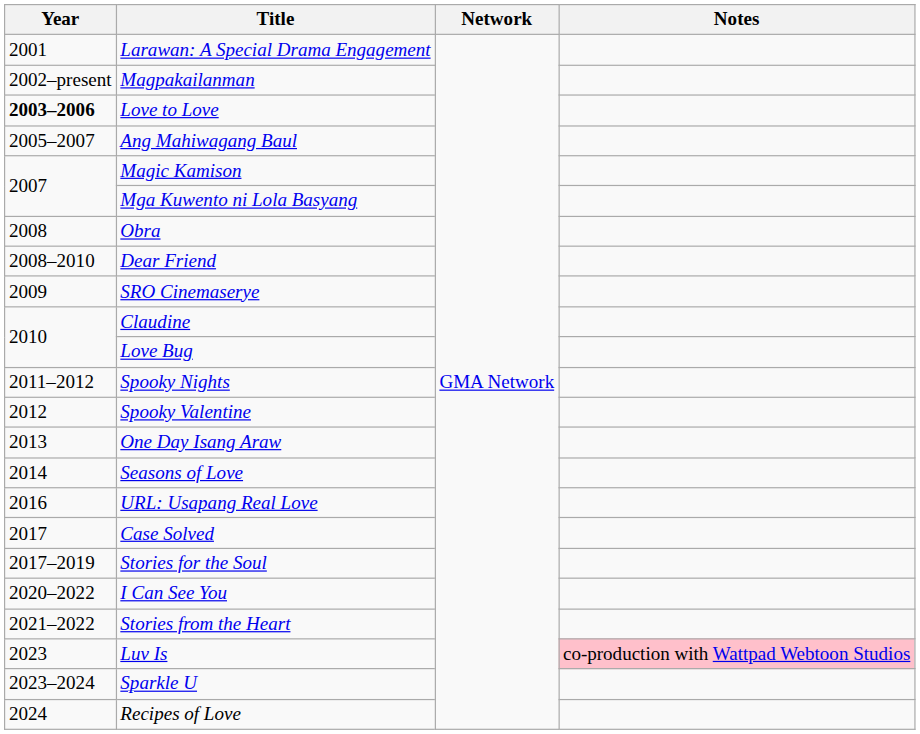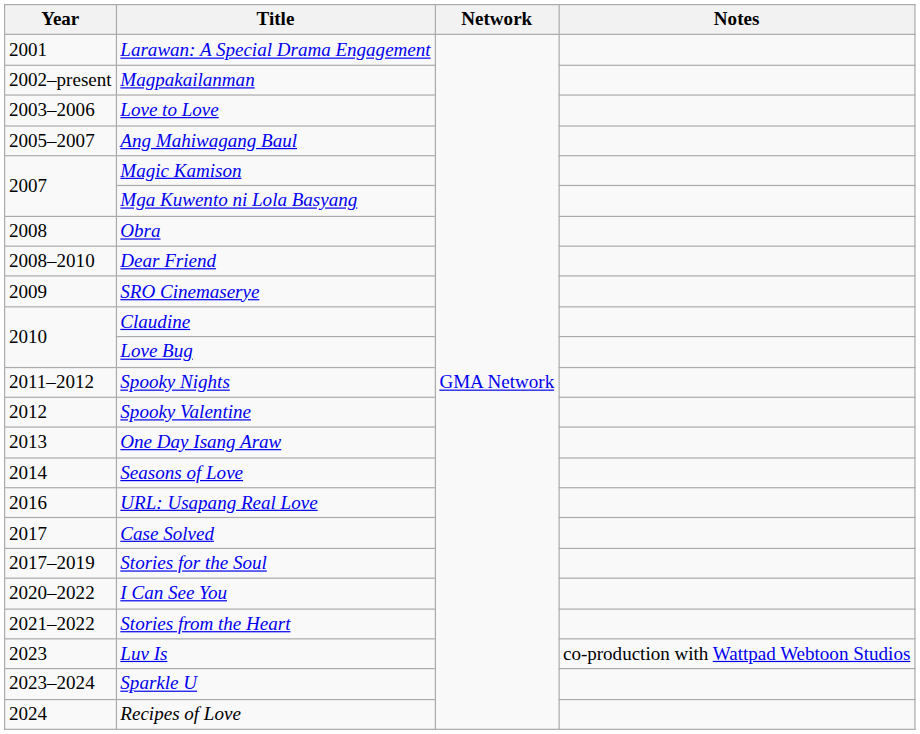(52, 110) bold -> (52, 110) normal
(737, 653) pink background -> (737, 653) no background
